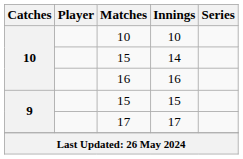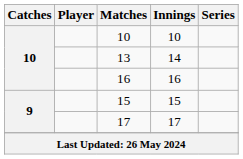(124, 58) 15 -> (124, 58) 13
